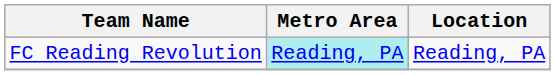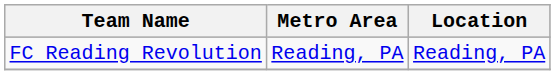(337, 54) paleturquoise background -> (337, 54) no background
